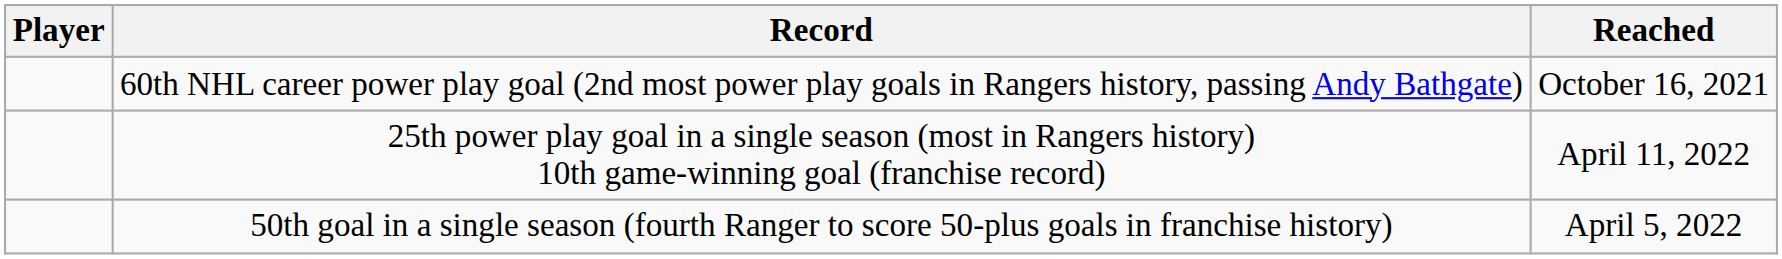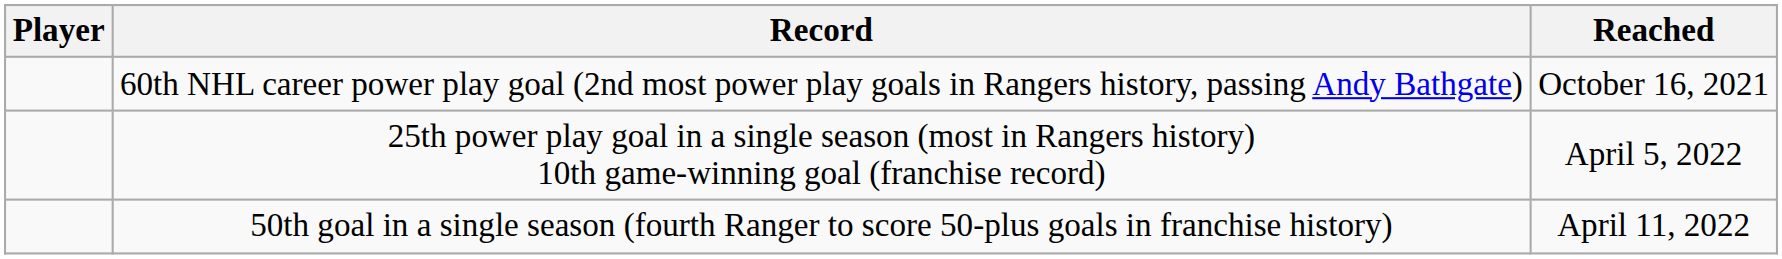(1654, 154) April 11, 2022 -> (1654, 154) April 5, 2022
(1654, 225) April 5, 2022 -> (1654, 225) April 11, 2022
